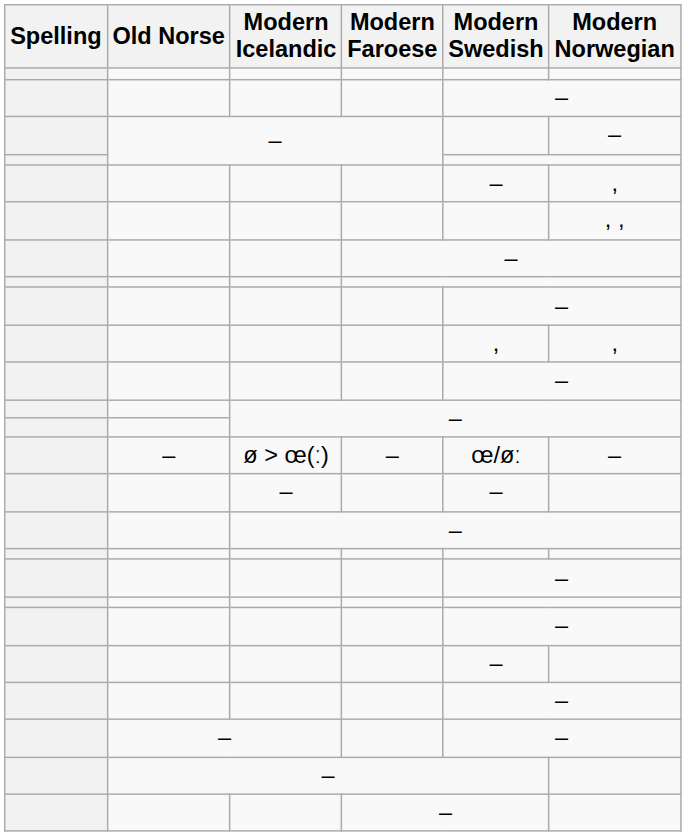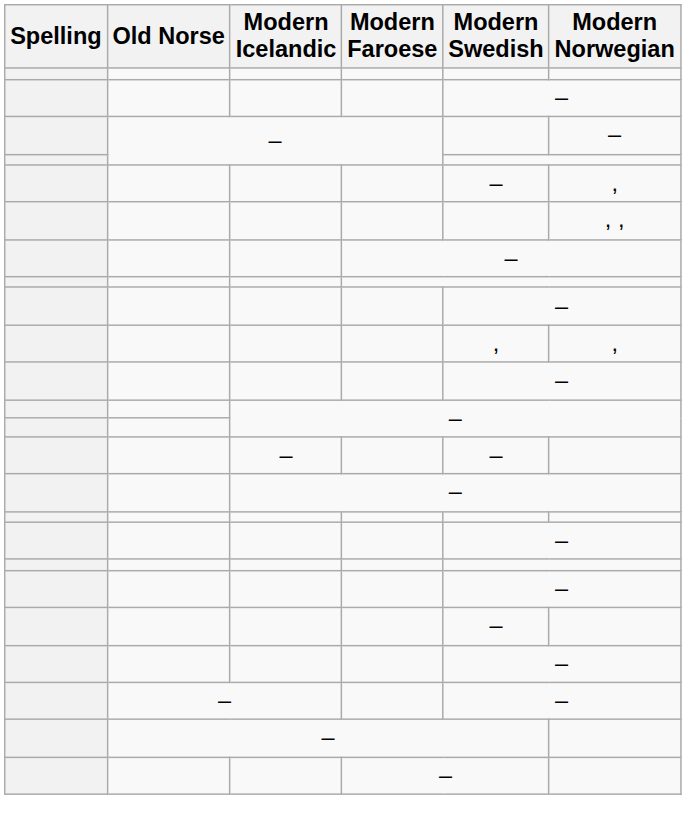- row: (286, 455)
